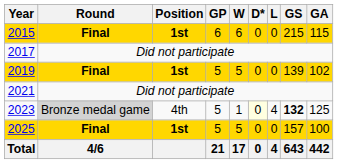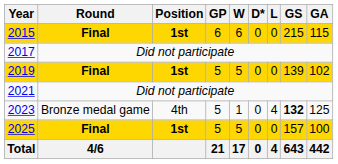(95, 110) lightgrey background -> (95, 110) no background
(258, 110) lightyellow background -> (258, 110) no background
